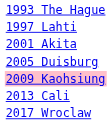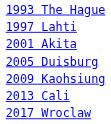(56, 79) pink background -> (56, 79) no background
